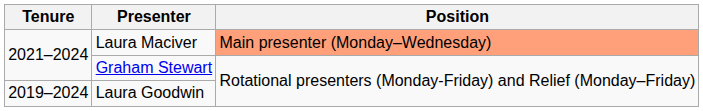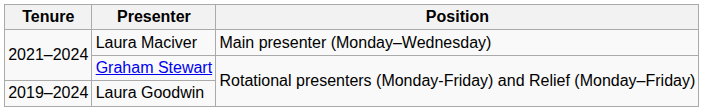(355, 42) lightsalmon background -> (355, 42) no background
